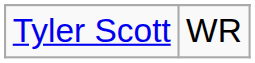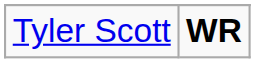(214, 31) normal -> (214, 31) bold
